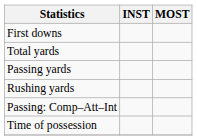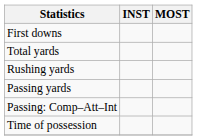rows swapped: (41, 88) <-> (39, 70)
